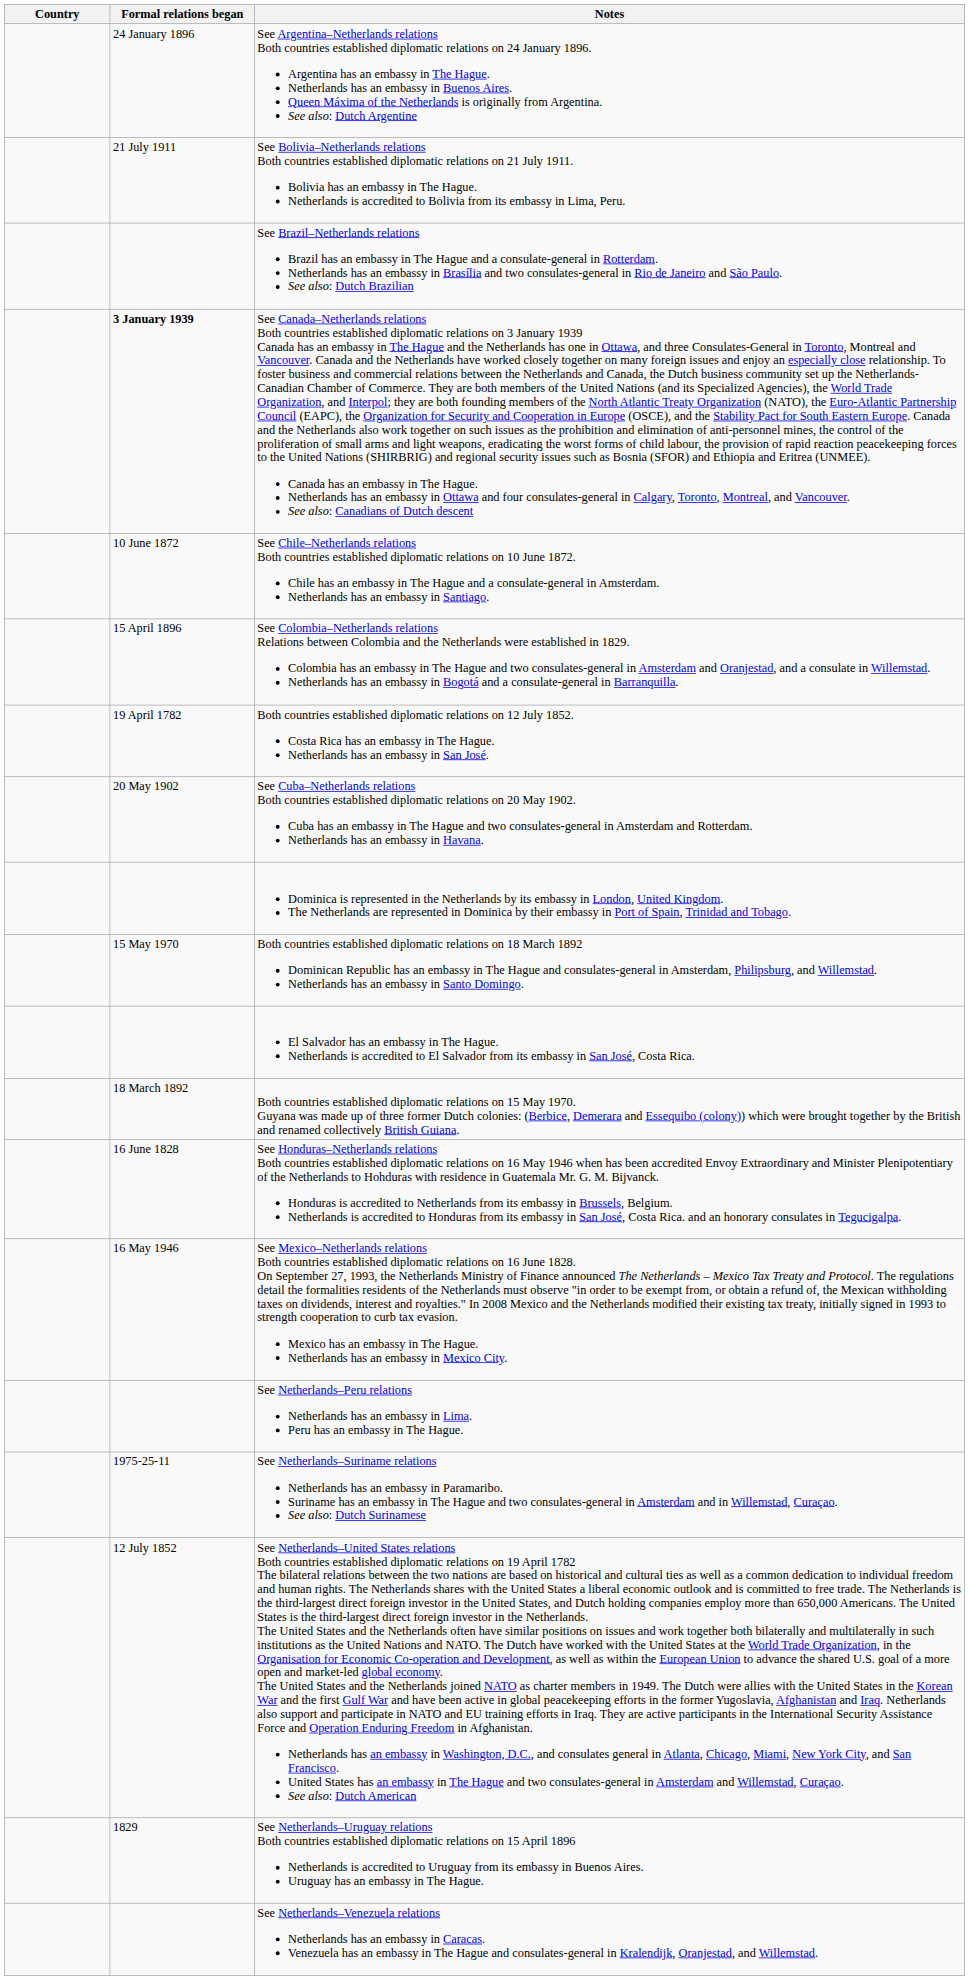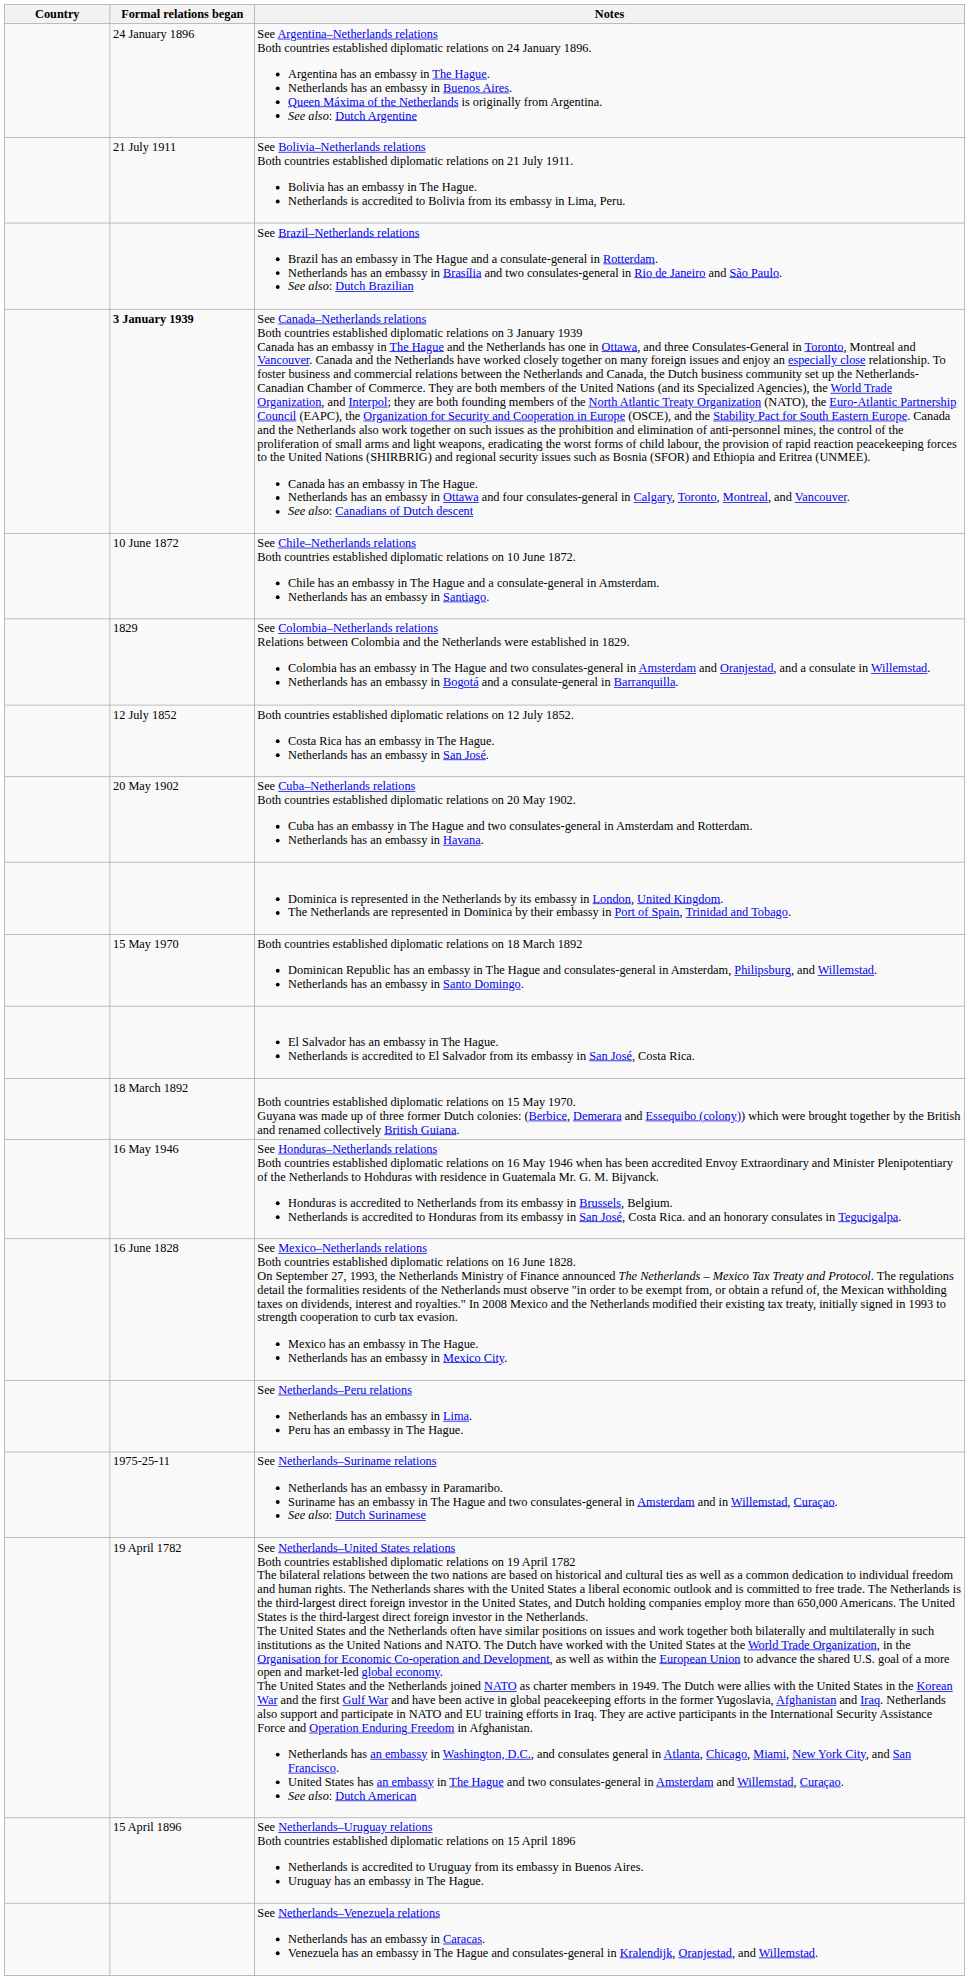(147, 628) 15 April 1896 -> (125, 628) 1829
(147, 714) 19 April 1782 -> (145, 714) 12 July 1852
(146, 1149) 16 June 1828 -> (146, 1149) 16 May 1946
(146, 1248) 16 May 1946 -> (146, 1248) 16 June 1828
(145, 1547) 12 July 1852 -> (147, 1547) 19 April 1782
(125, 1827) 1829 -> (147, 1827) 15 April 1896
